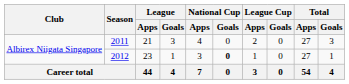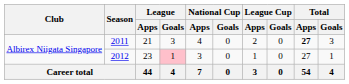(306, 42) normal -> (306, 42) bold
(173, 57) no background -> (173, 57) pink background
(228, 57) bold -> (228, 57) normal
